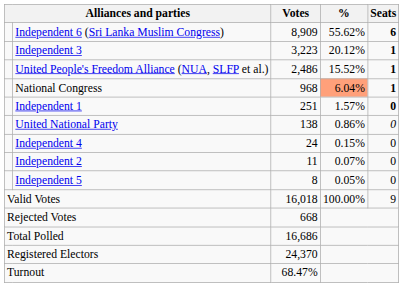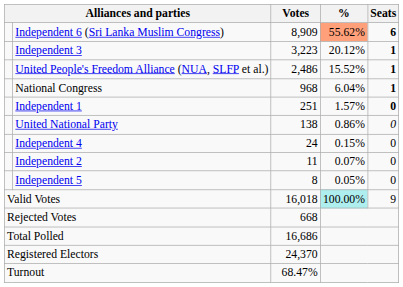(347, 32) no background -> (347, 32) lightsalmon background
(350, 87) lightsalmon background -> (350, 87) no background
(344, 198) no background -> (344, 198) paleturquoise background
